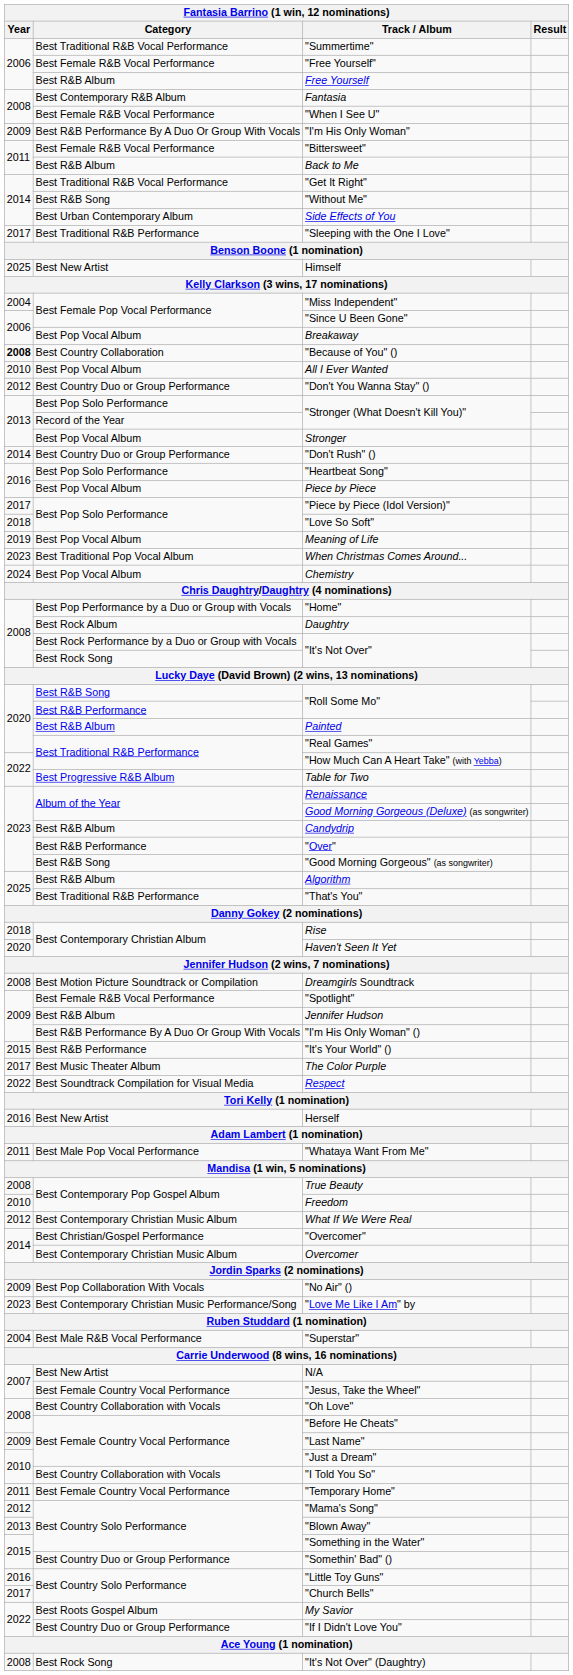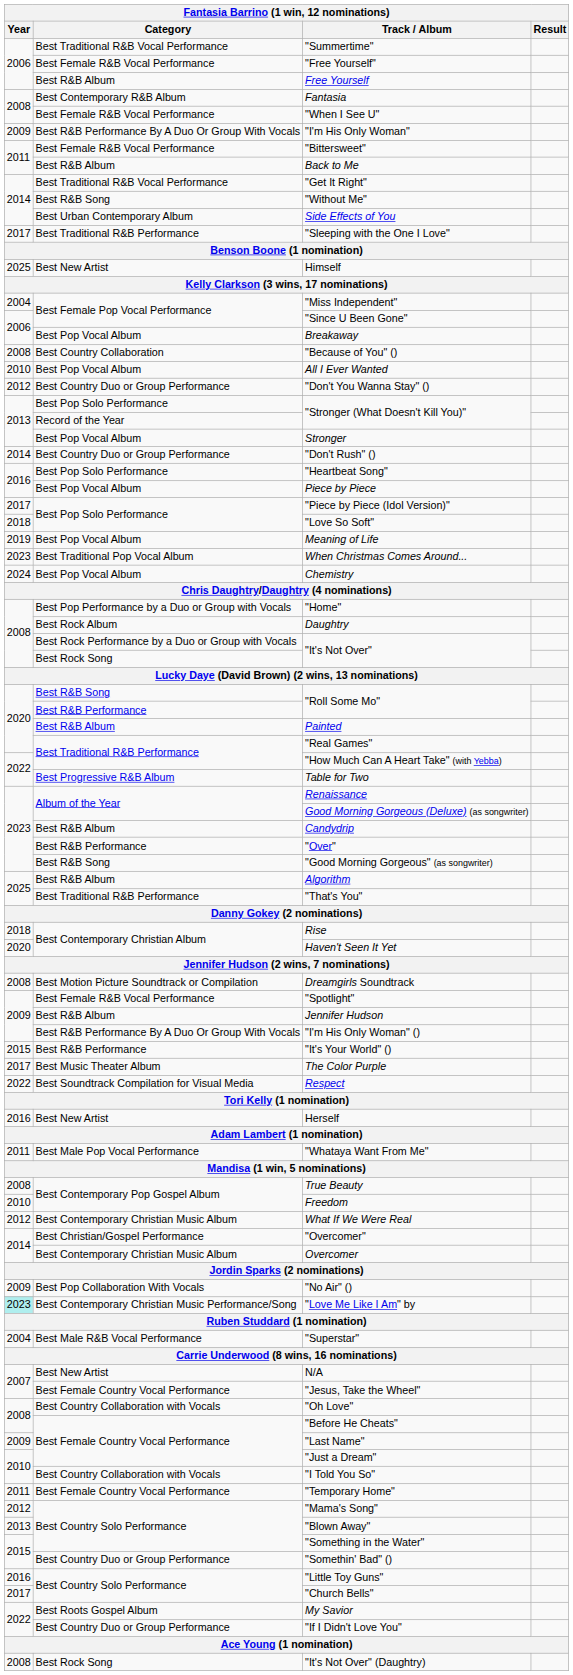(19, 353) bold -> (19, 353) normal
(19, 1305) no background -> (19, 1305) paleturquoise background
